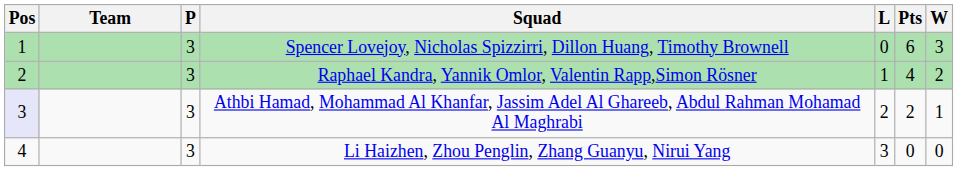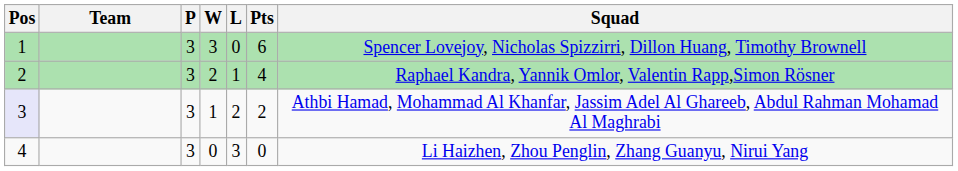columns swapped: (939, 18) <-> (537, 18)
